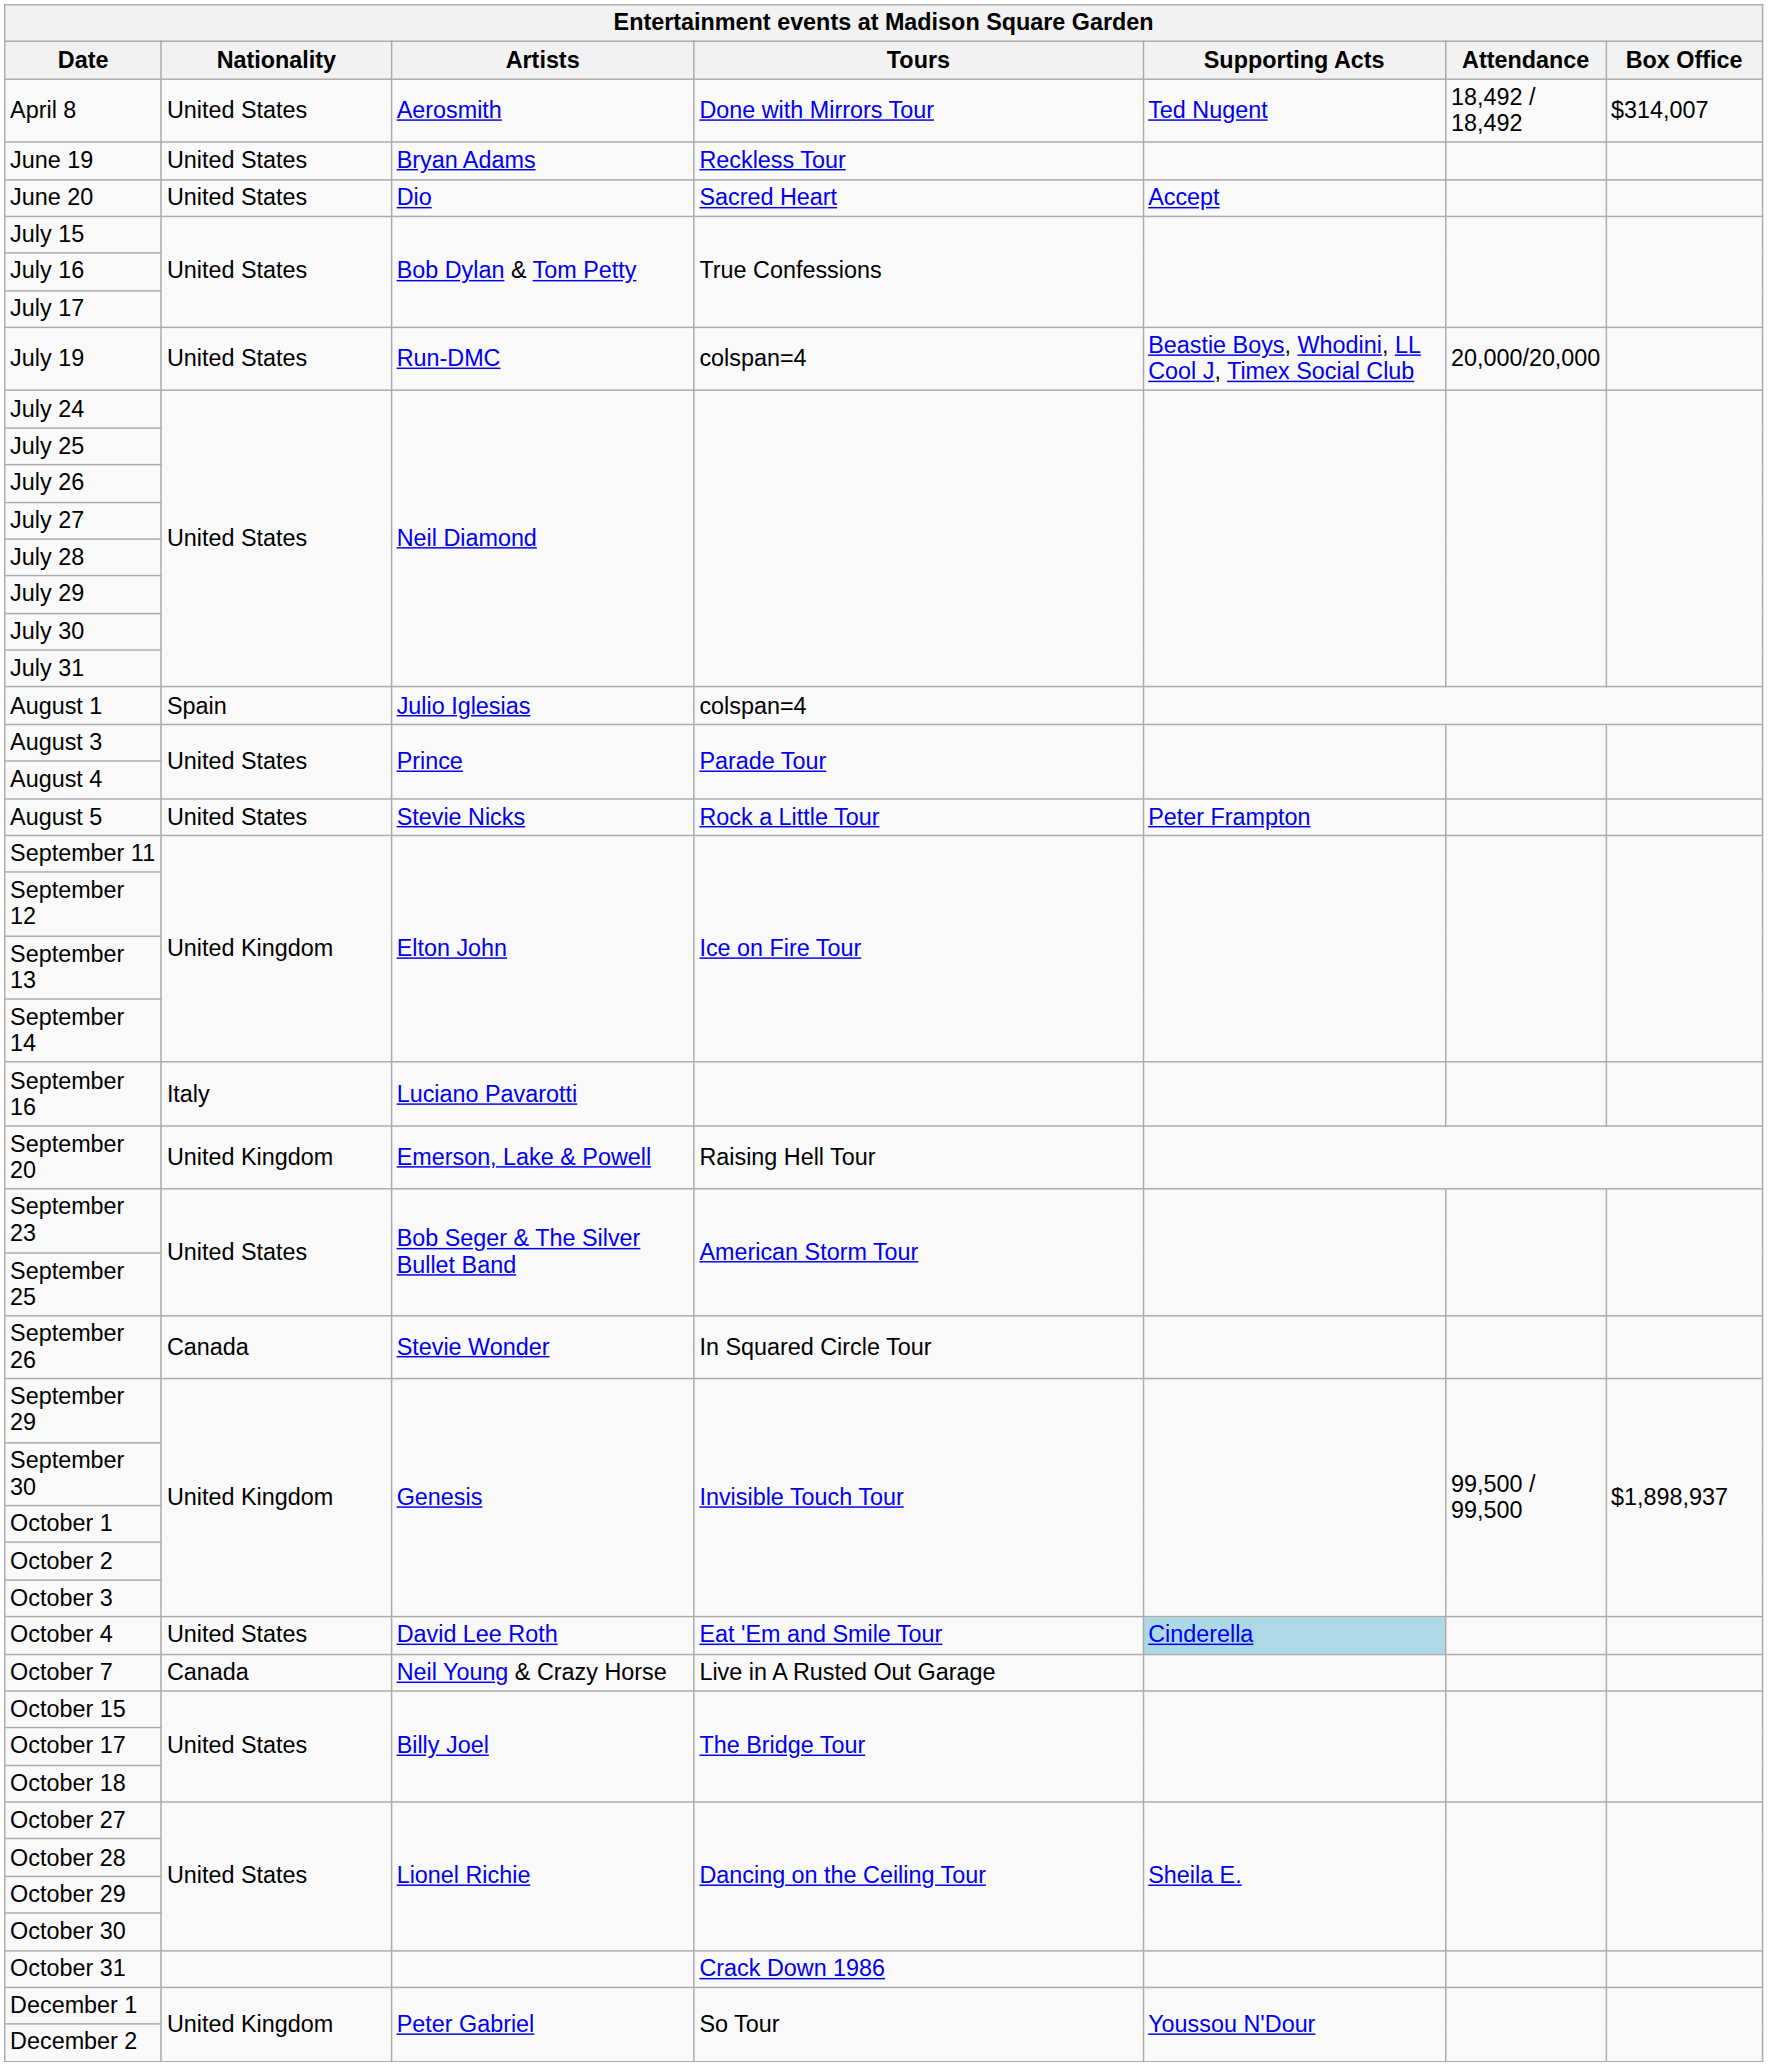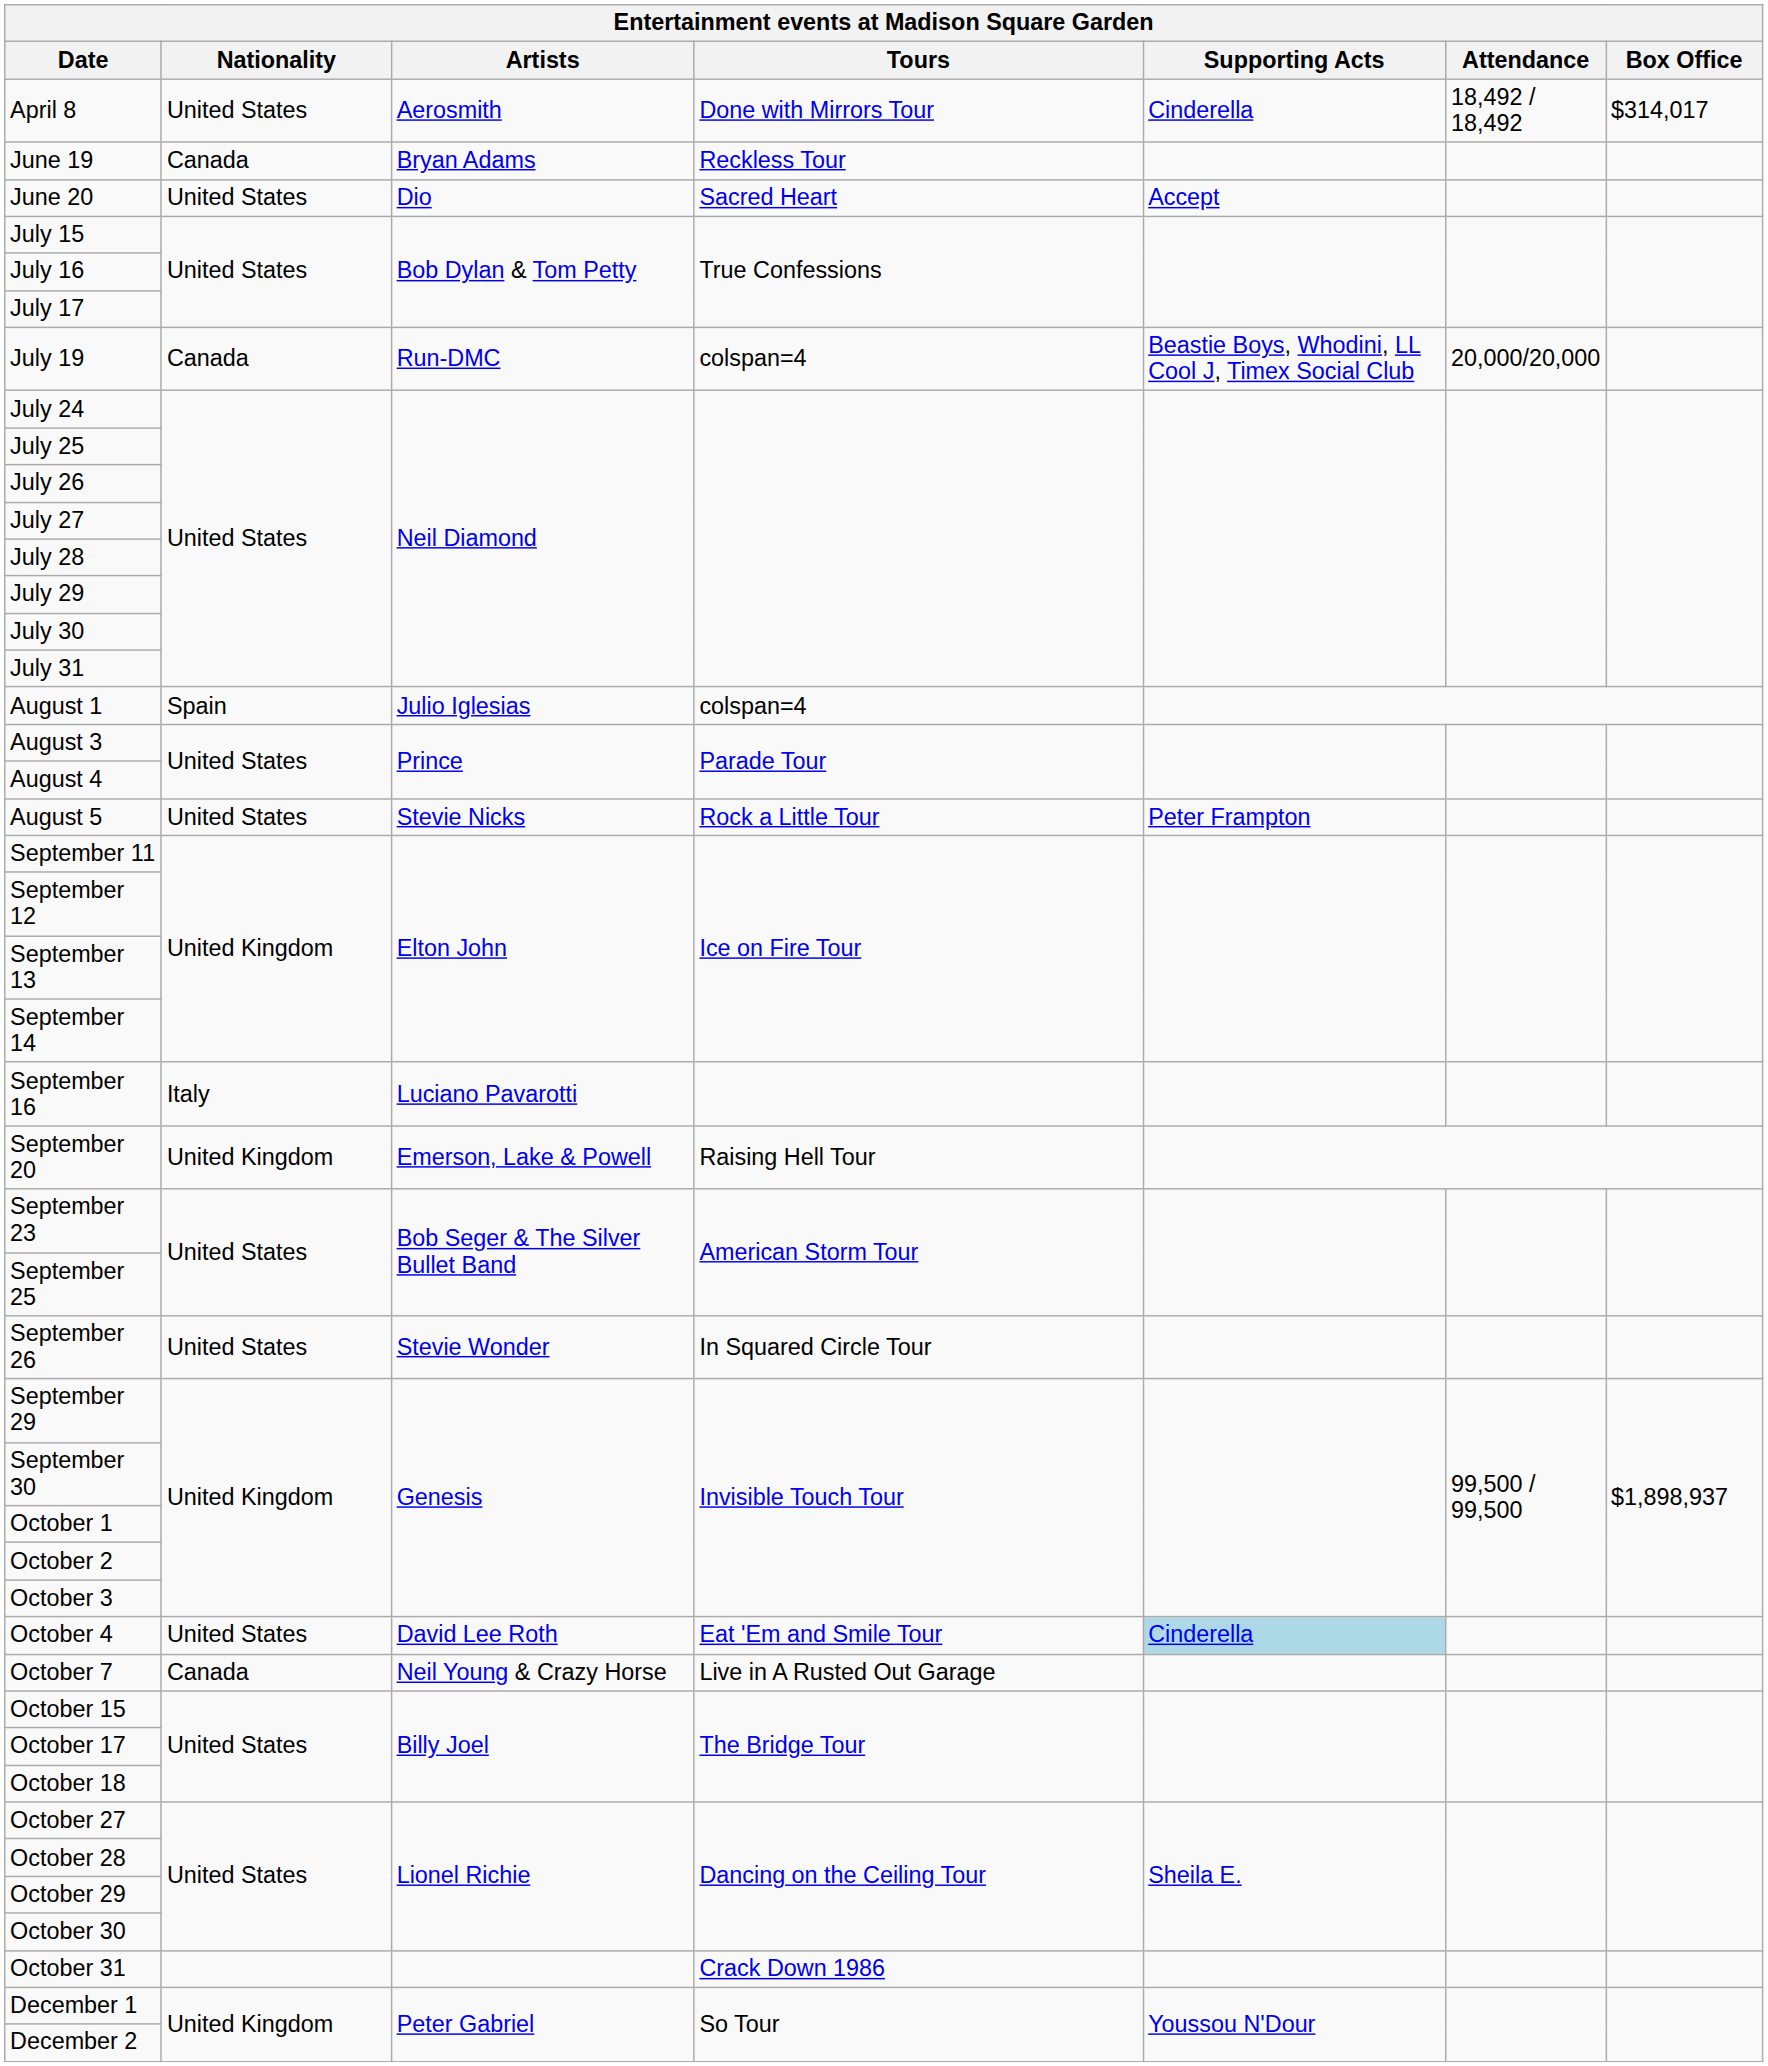(1208, 110) Ted Nugent -> (1201, 110) Cinderella
(1660, 110) $314,007 -> (1660, 110) $314,017
(237, 160) United States -> (208, 160) Canada
(237, 358) United States -> (208, 358) Canada
(208, 1347) Canada -> (237, 1347) United States
